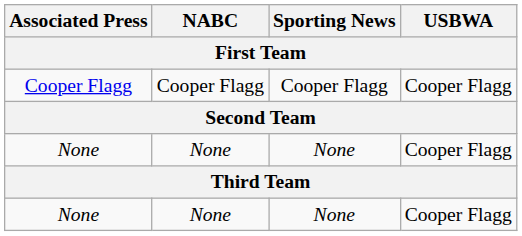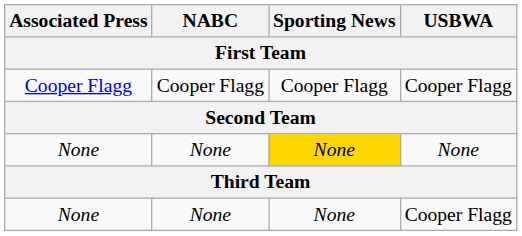(334, 150) no background -> (334, 150) gold background
(458, 150) Cooper Flagg -> (458, 150) None
